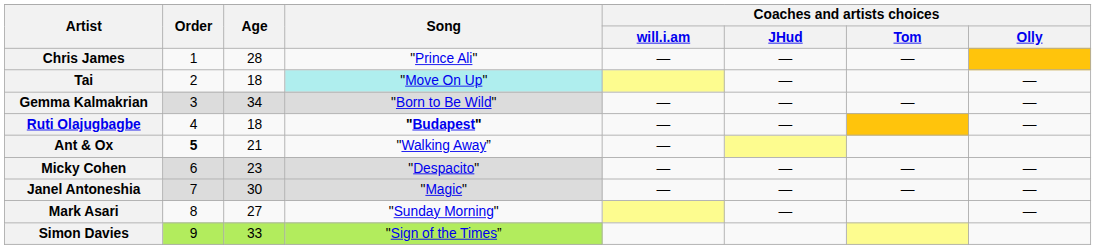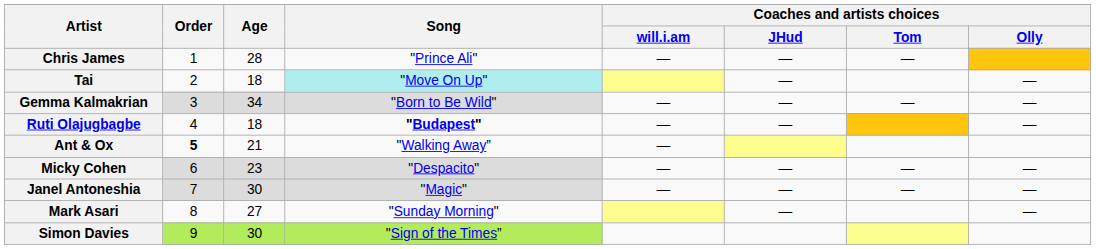(255, 233) 33 -> (255, 233) 30
